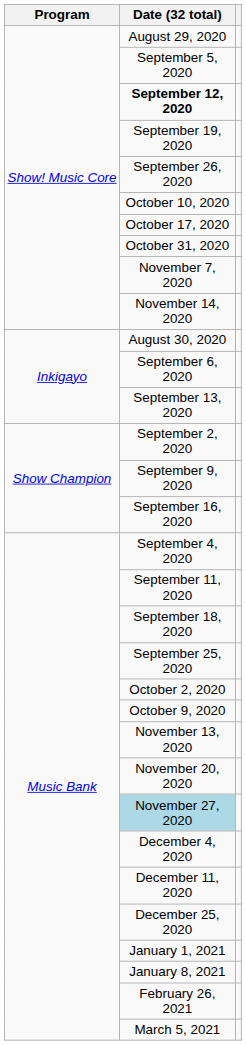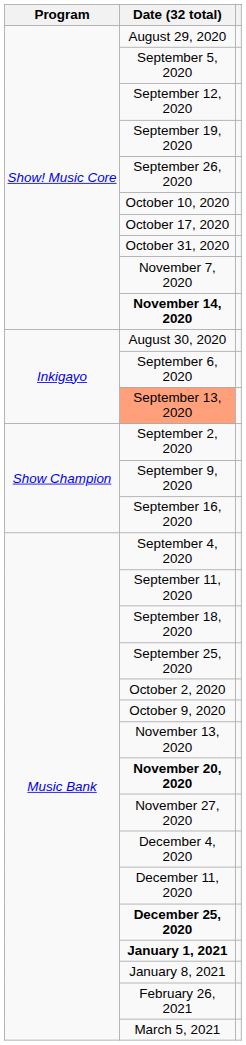(177, 101) bold -> (177, 101) normal
(177, 311) normal -> (177, 311) bold
(177, 405) no background -> (177, 405) lightsalmon background
(177, 776) normal -> (177, 776) bold
(177, 812) lightblue background -> (177, 812) no background
(177, 921) normal -> (177, 921) bold
(177, 950) normal -> (177, 950) bold
